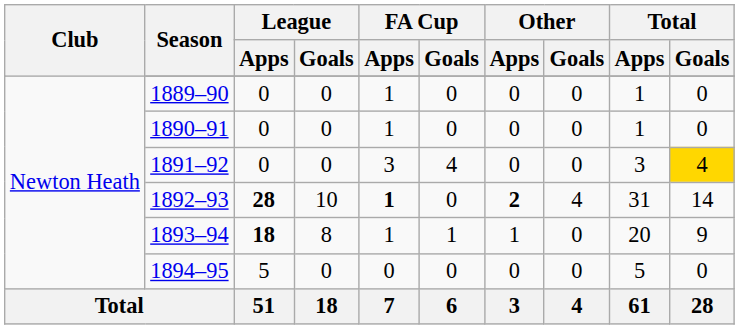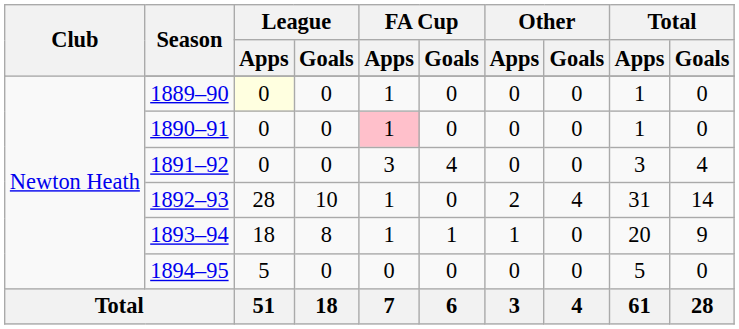(264, 93) no background -> (264, 93) lightyellow background
(389, 128) no background -> (389, 128) pink background
(702, 164) gold background -> (702, 164) no background
(264, 199) bold -> (264, 199) normal
(389, 199) bold -> (389, 199) normal
(514, 199) bold -> (514, 199) normal
(264, 235) bold -> (264, 235) normal
